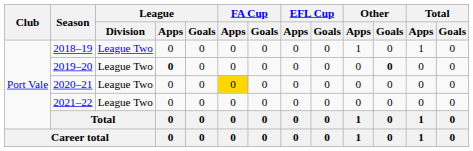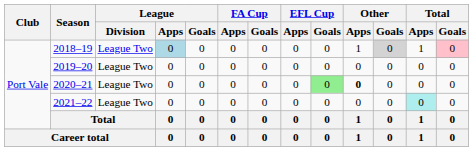(171, 48) no background -> (171, 48) lightblue background
(390, 48) no background -> (390, 48) lightgrey background
(452, 48) no background -> (452, 48) pink background
(171, 66) bold -> (171, 66) normal
(390, 66) bold -> (390, 66) normal
(233, 84) gold background -> (233, 84) no background
(327, 84) no background -> (327, 84) lightgreen background
(358, 84) normal -> (358, 84) bold
(421, 102) no background -> (421, 102) paleturquoise background
